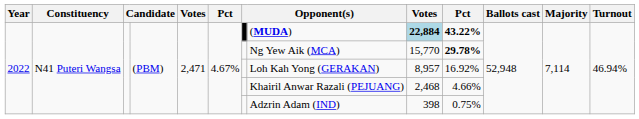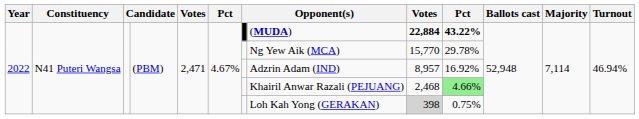(424, 31) lightblue background -> (424, 31) no background
(463, 50) bold -> (462, 50) normal
(314, 68) Loh Kah Yong (GERAKAN) -> (295, 68) Adzrin Adam (IND)
(467, 86) no background -> (467, 86) lightgreen background
(295, 105) Adzrin Adam (IND) -> (314, 105) Loh Kah Yong (GERAKAN)
(431, 105) no background -> (431, 105) lightgrey background
